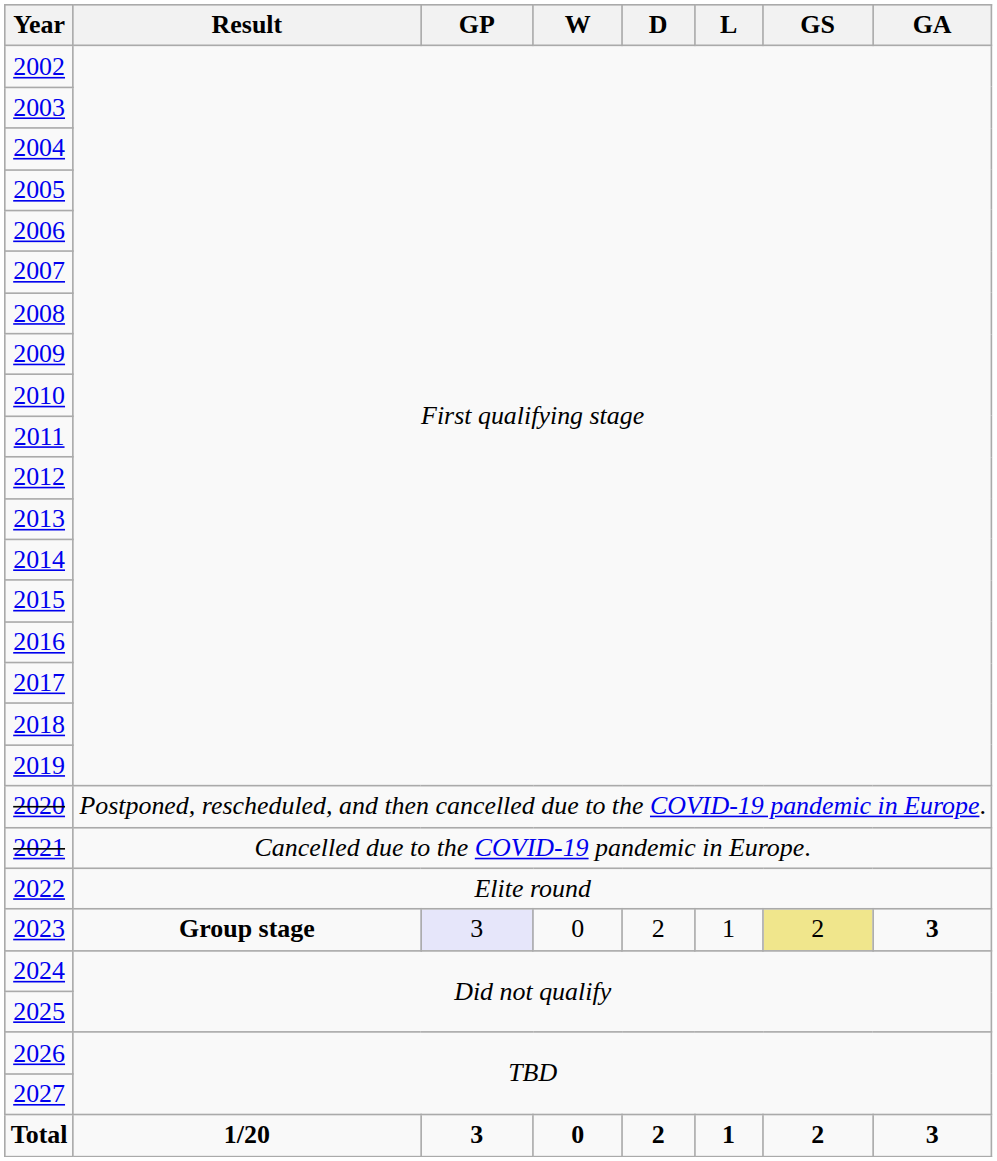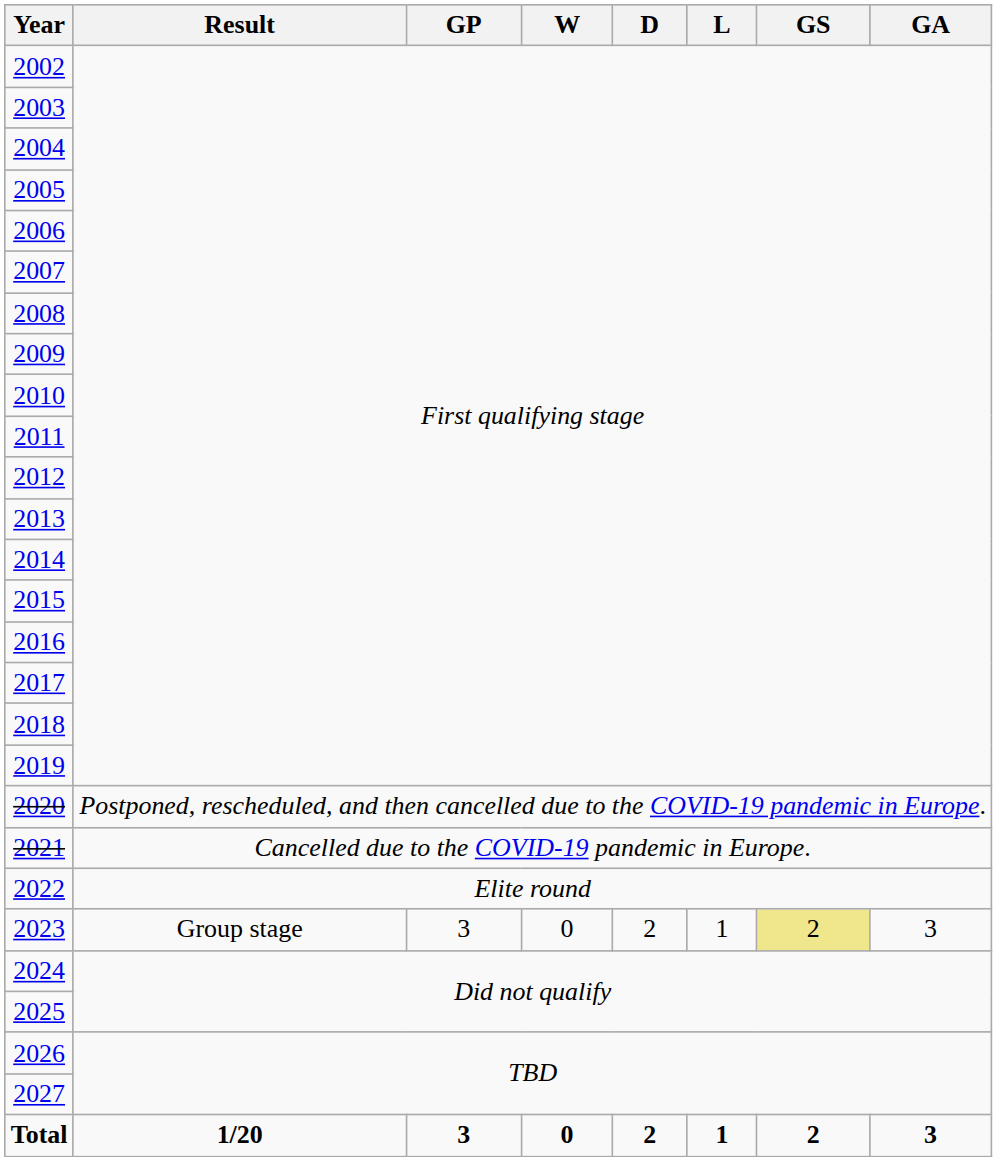(247, 929) bold -> (240, 929) normal
(477, 929) lavender background -> (464, 929) no background
(932, 929) bold -> (931, 929) normal
